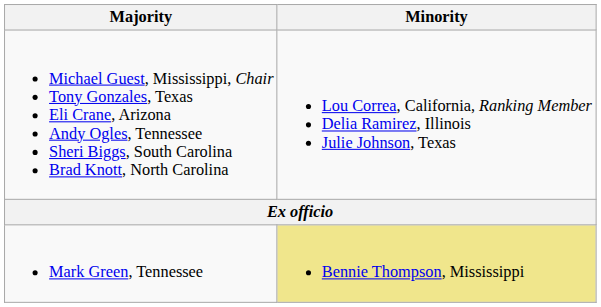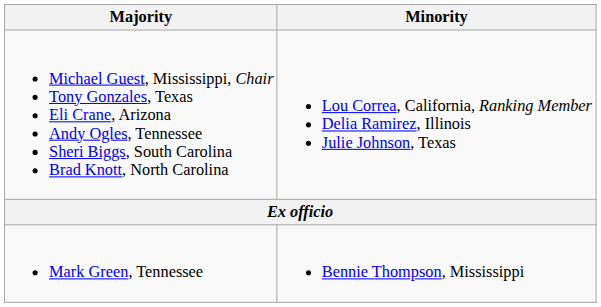(436, 273) khaki background -> (436, 273) no background
